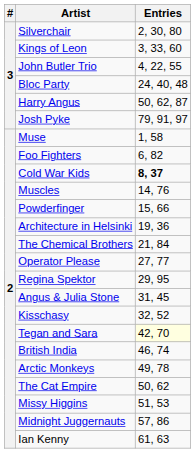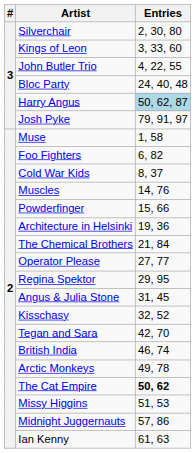(163, 102) no background -> (163, 102) lightblue background
(150, 173) bold -> (150, 173) normal
(154, 333) lightyellow background -> (154, 333) no background
(154, 386) normal -> (154, 386) bold
